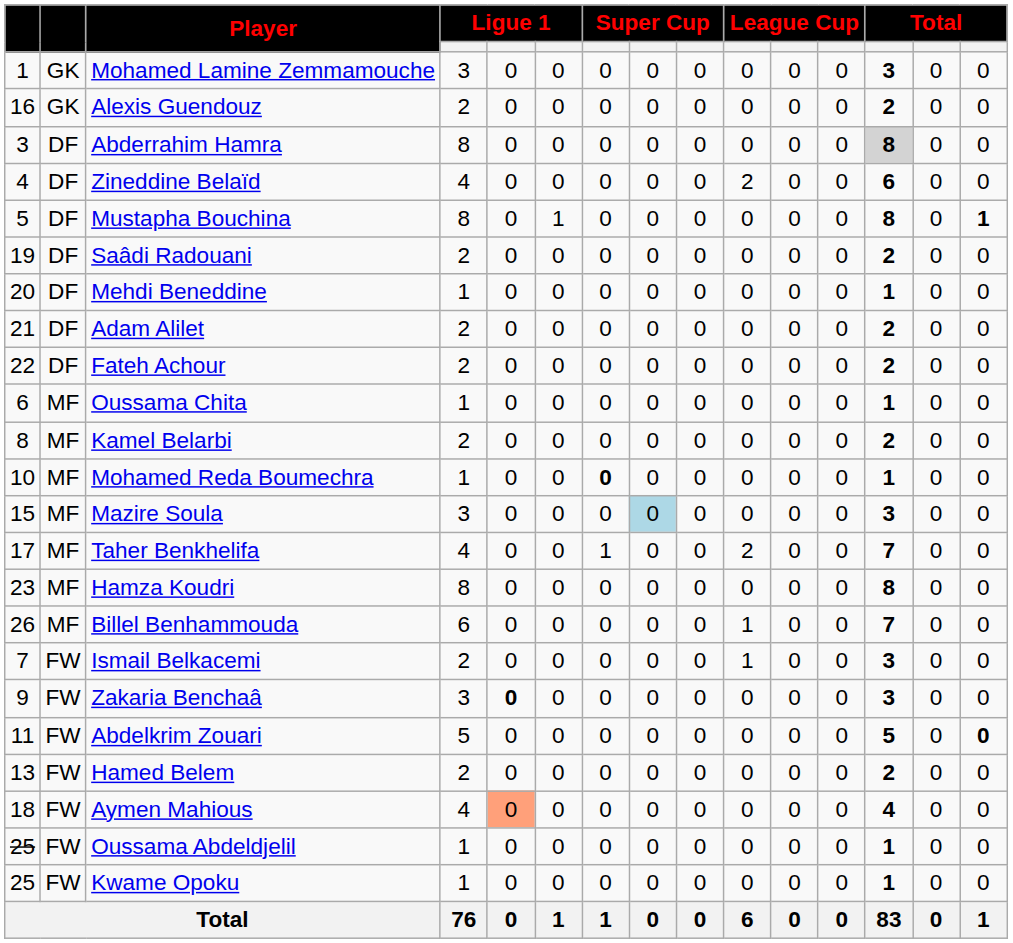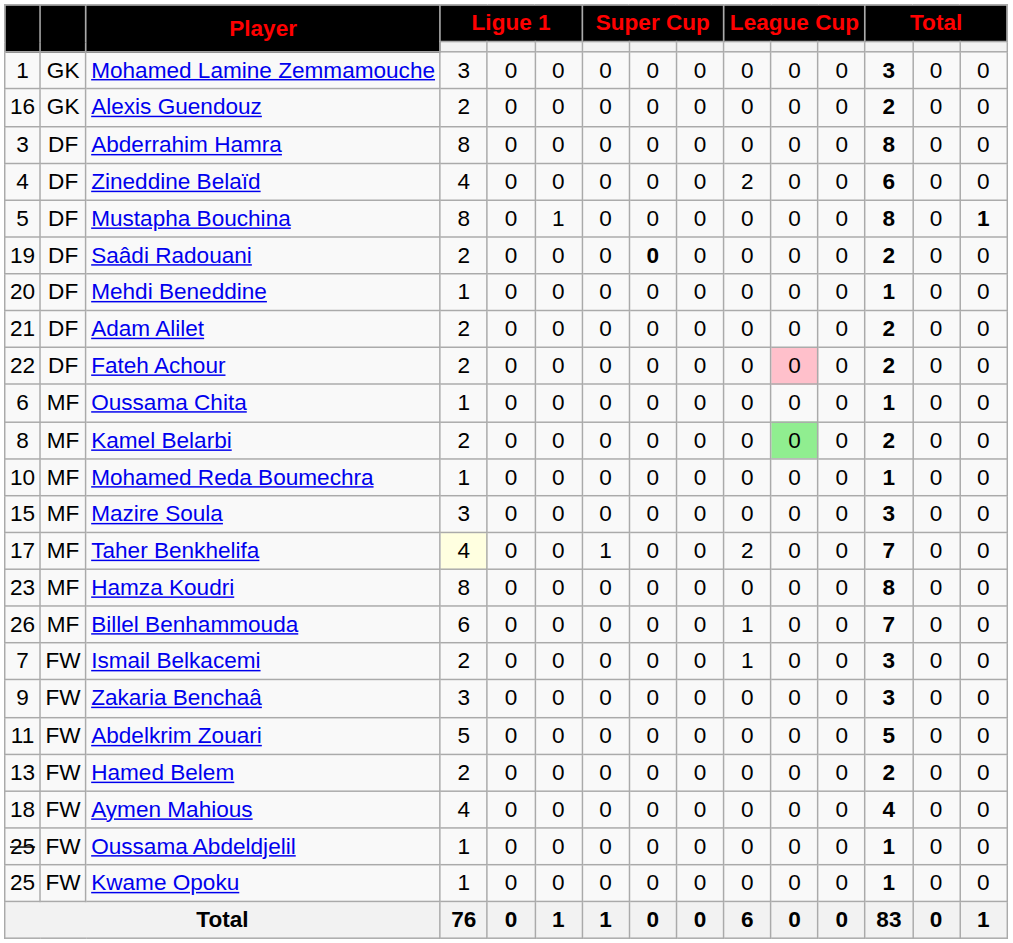(889, 144) lightgrey background -> (889, 144) no background
(653, 255) normal -> (653, 255) bold
(794, 366) no background -> (794, 366) pink background
(794, 440) no background -> (794, 440) lightgreen background
(606, 477) bold -> (606, 477) normal
(653, 513) lightblue background -> (653, 513) no background
(464, 550) no background -> (464, 550) lightyellow background
(511, 698) bold -> (511, 698) normal
(983, 735) bold -> (983, 735) normal
(511, 809) lightsalmon background -> (511, 809) no background
